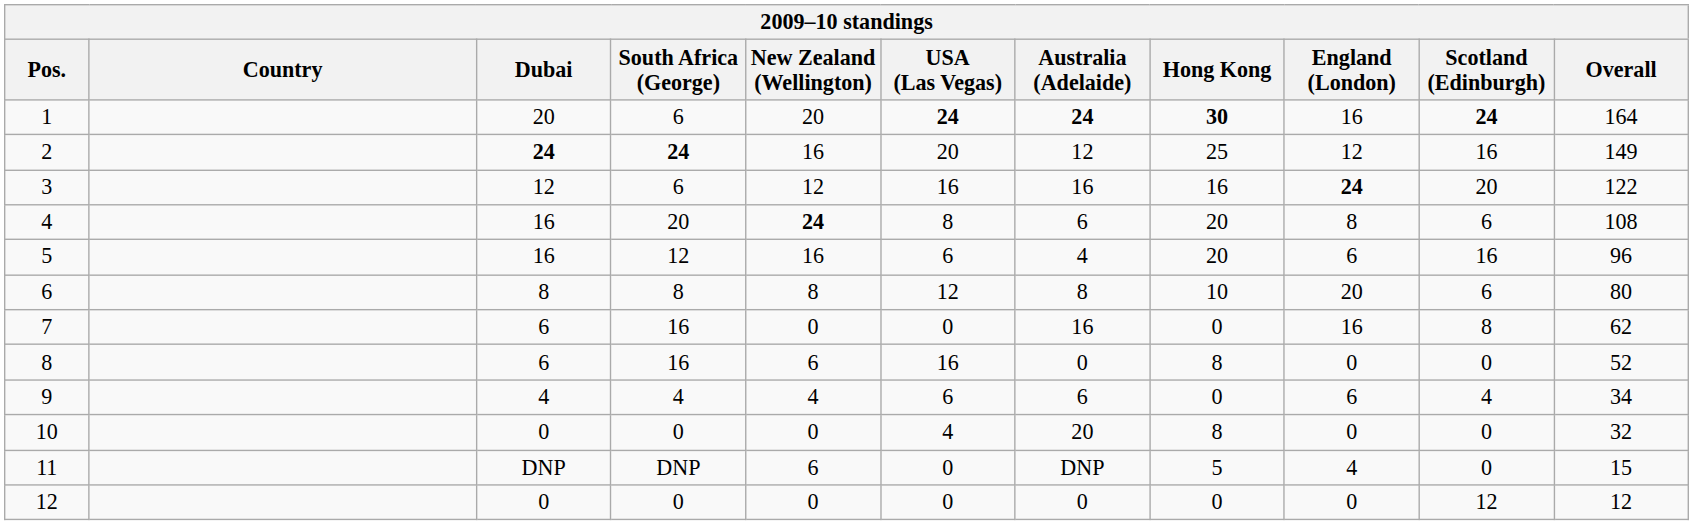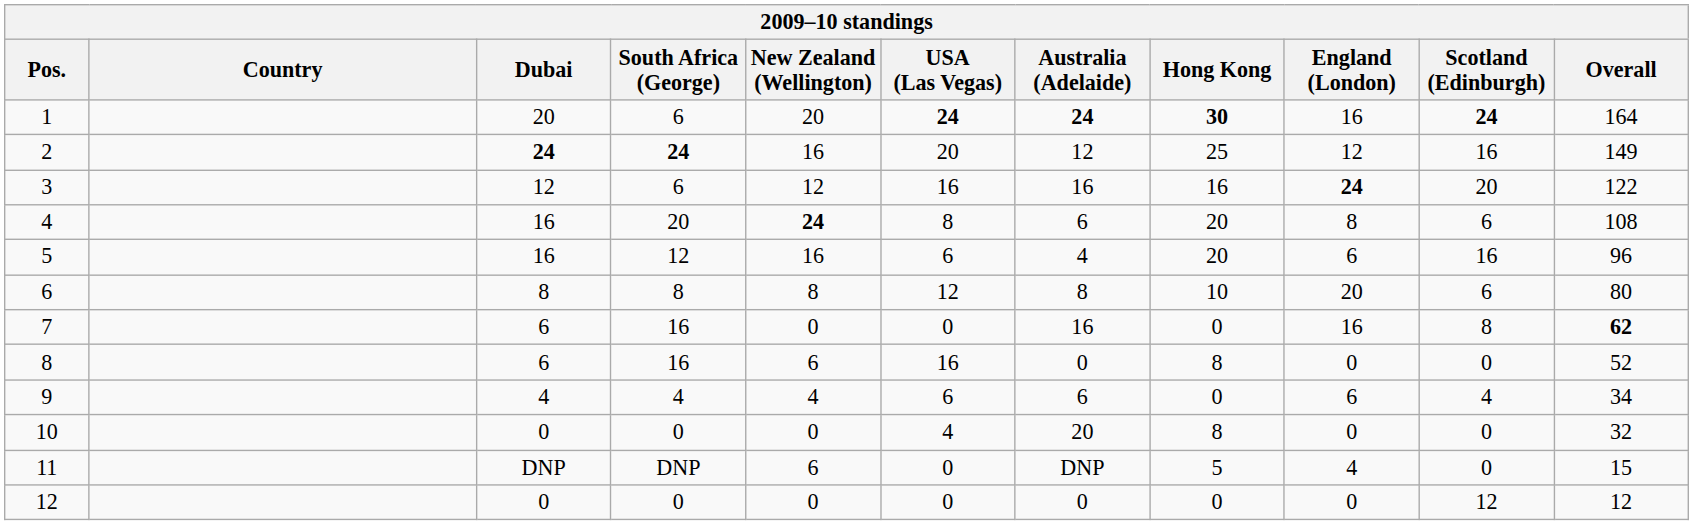(1621, 326) normal -> (1621, 326) bold
